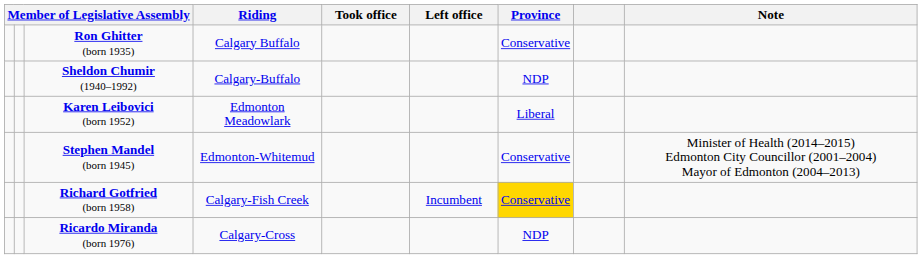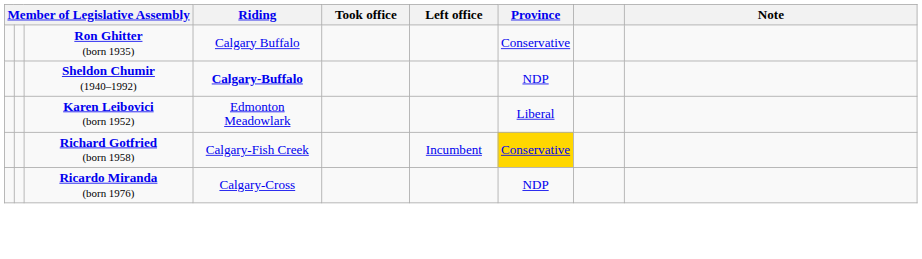(257, 78) normal -> (257, 78) bold
- row: (108, 157)
